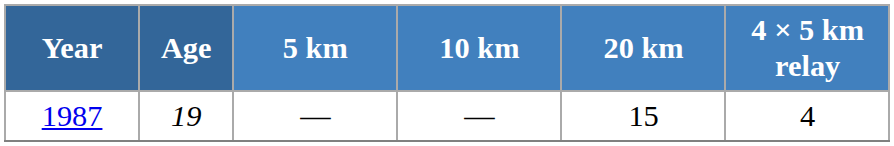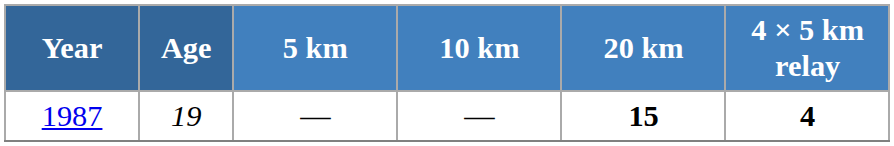(644, 115) normal -> (644, 115) bold
(808, 115) normal -> (808, 115) bold
